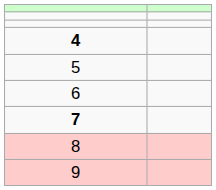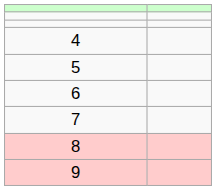(76, 40) bold -> (76, 40) normal
(76, 119) bold -> (76, 119) normal
